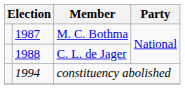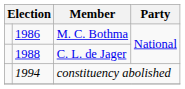(28, 34) 1987 -> (28, 34) 1986
